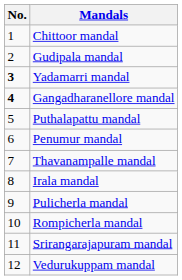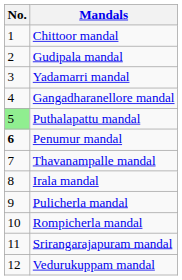(11, 77) bold -> (11, 77) normal
(11, 98) bold -> (11, 98) normal
(11, 118) no background -> (11, 118) lightgreen background
(11, 139) normal -> (11, 139) bold
